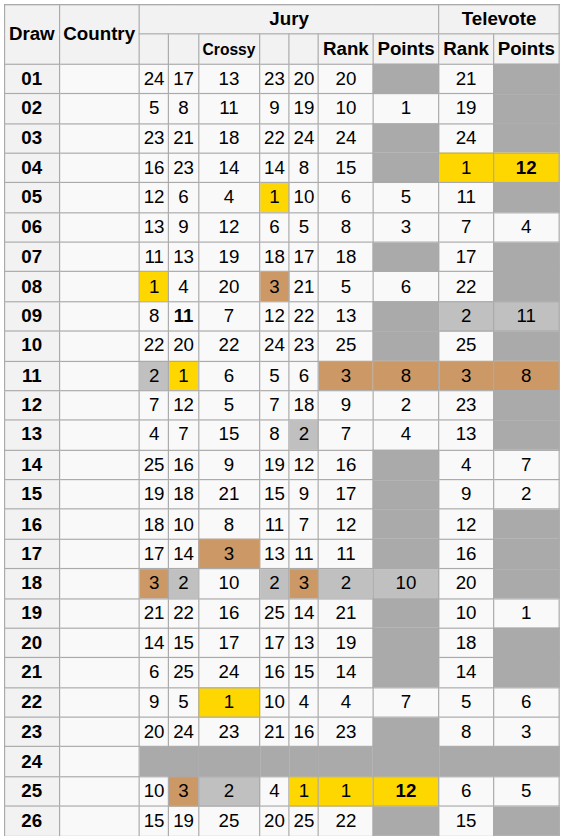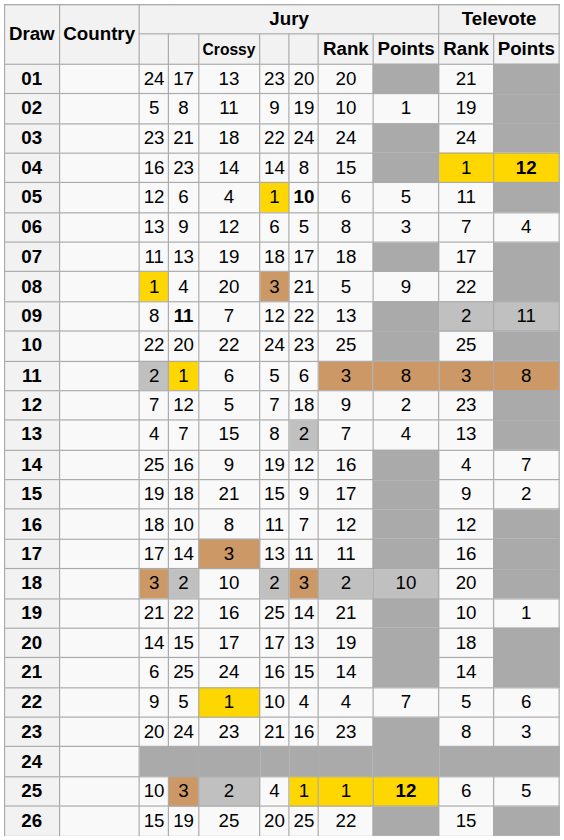(304, 197) normal -> (304, 197) bold
(406, 286) 6 -> (406, 286) 9
